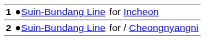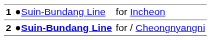(60, 27) normal -> (64, 27) bold
